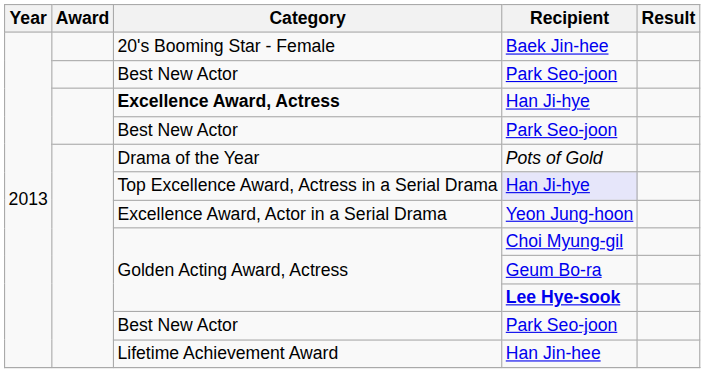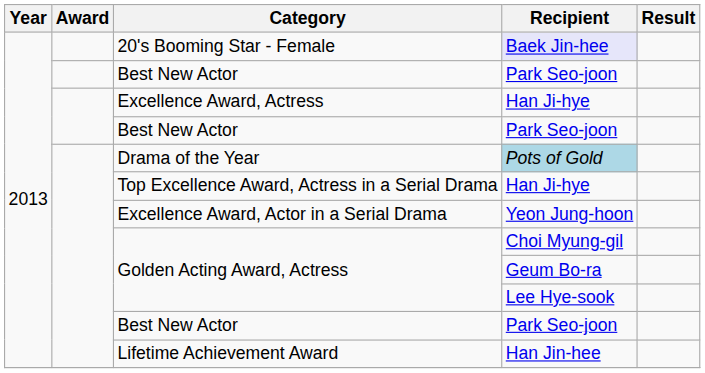(557, 46) no background -> (557, 46) lavender background
(229, 102) bold -> (221, 102) normal
(554, 158) no background -> (554, 158) lightblue background
(548, 185) lavender background -> (548, 185) no background
(563, 297) bold -> (560, 297) normal
